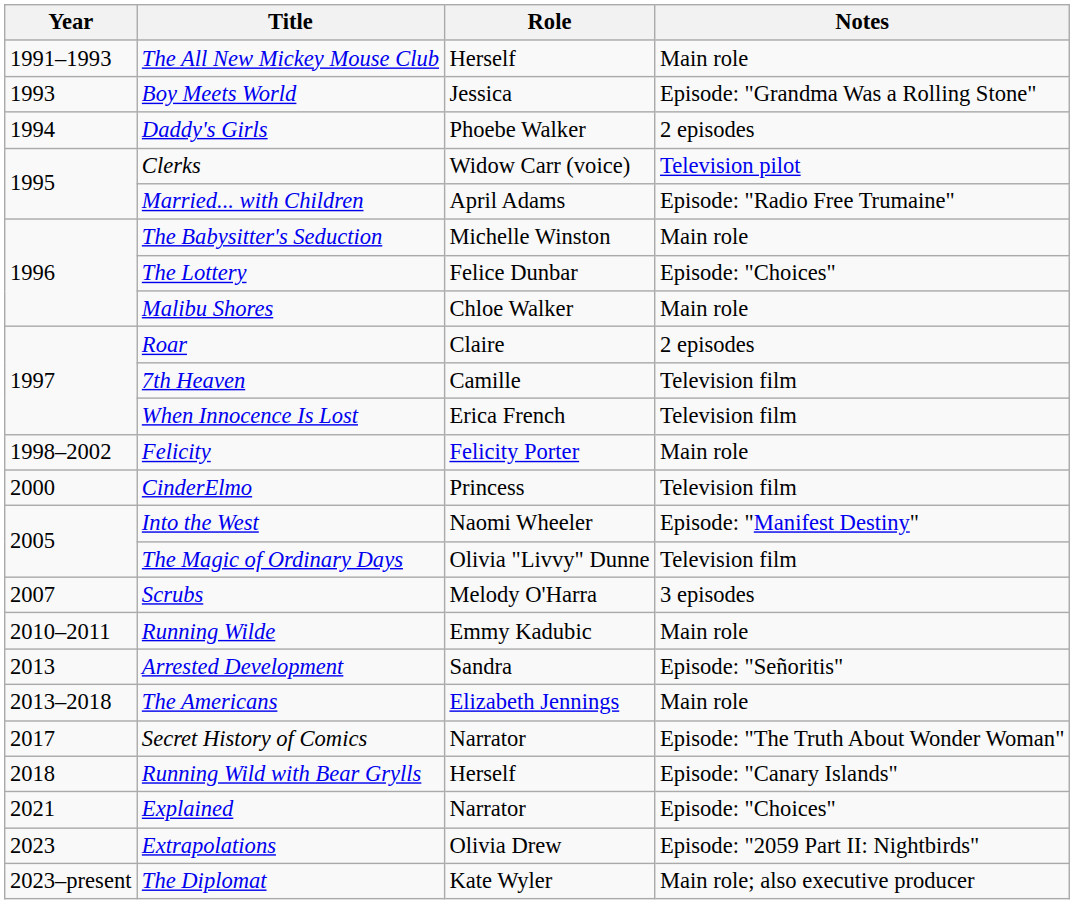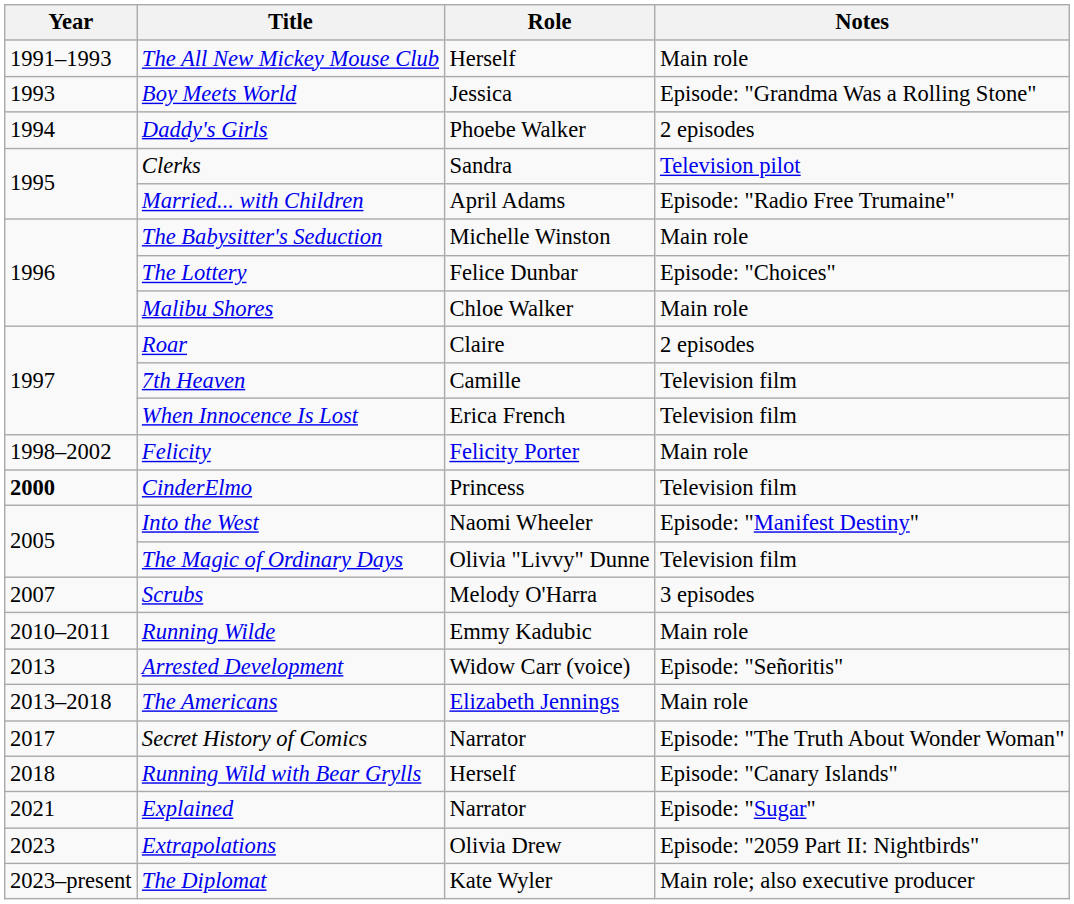(540, 165) Widow Carr (voice) -> (481, 165) Sandra
(32, 487) normal -> (32, 487) bold
(481, 666) Sandra -> (540, 666) Widow Carr (voice)
(748, 809) Episode: "Choices" -> (738, 809) Episode: "Sugar"
